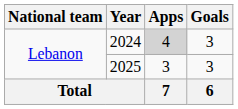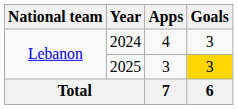(166, 41) lightgrey background -> (166, 41) no background
(210, 66) no background -> (210, 66) gold background
